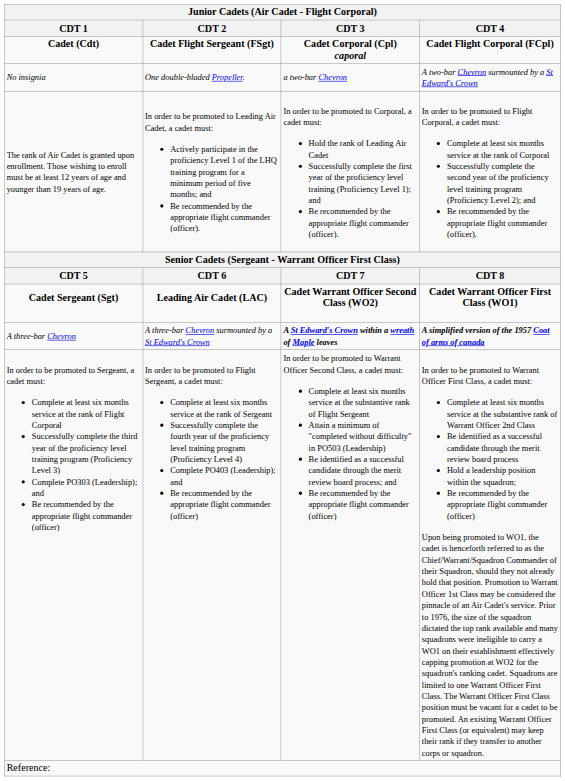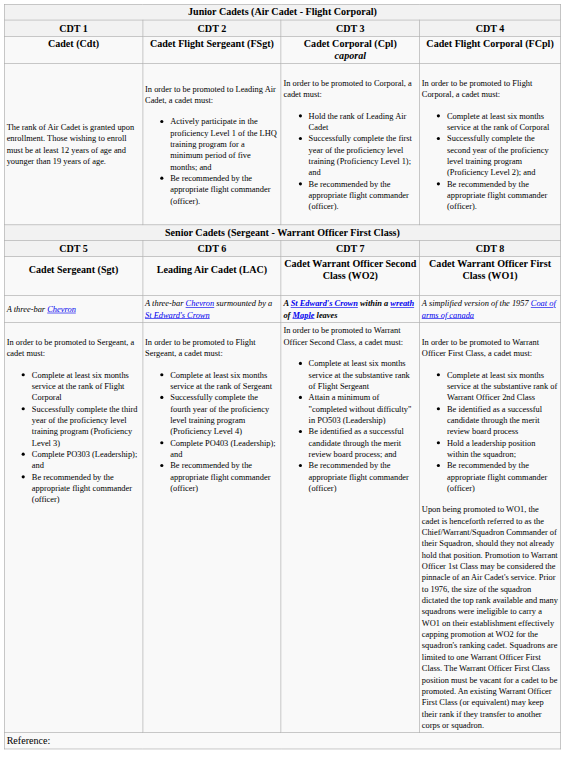- row: (26, 77)
(486, 336) bold -> (489, 309) normal
